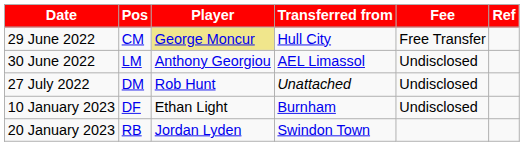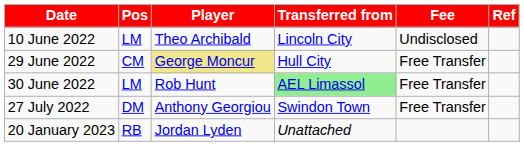+ row: (51, 38)
(213, 61) Anthony Georgiou -> (185, 84) Rob Hunt
(321, 61) no background -> (321, 84) lightgreen background
(439, 61) Undisclosed -> (443, 84) Free Transfer
(185, 84) Rob Hunt -> (213, 107) Anthony Georgiou
(314, 84) Unattached -> (324, 107) Swindon Town
(439, 84) Undisclosed -> (443, 107) Free Transfer
- row: (61, 107)
(324, 130) Swindon Town -> (314, 130) Unattached
